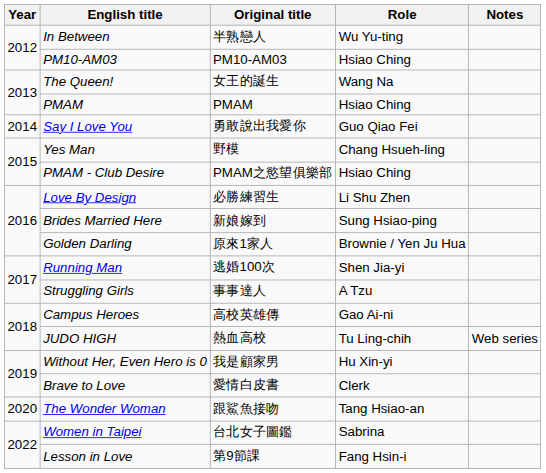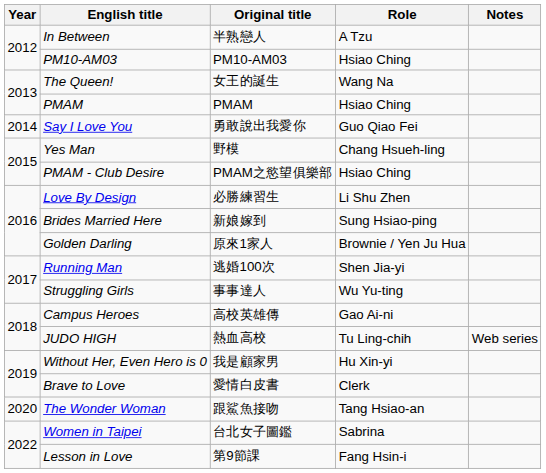(371, 37) Wu Yu-ting -> (356, 37) A Tzu
(356, 291) A Tzu -> (371, 291) Wu Yu-ting
